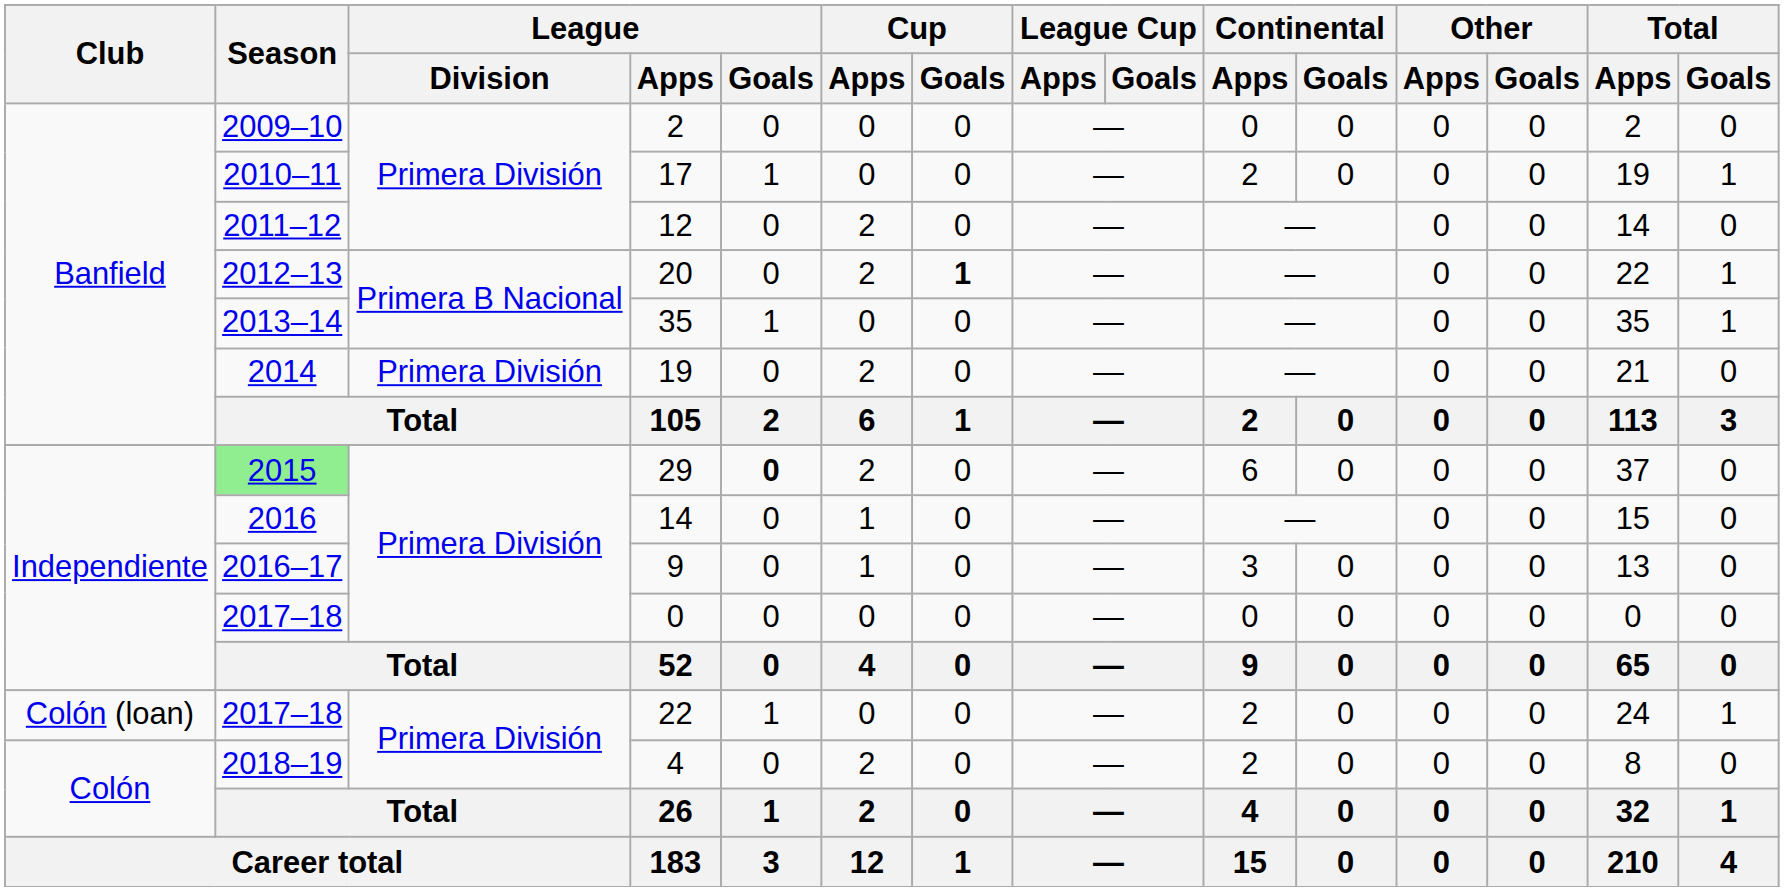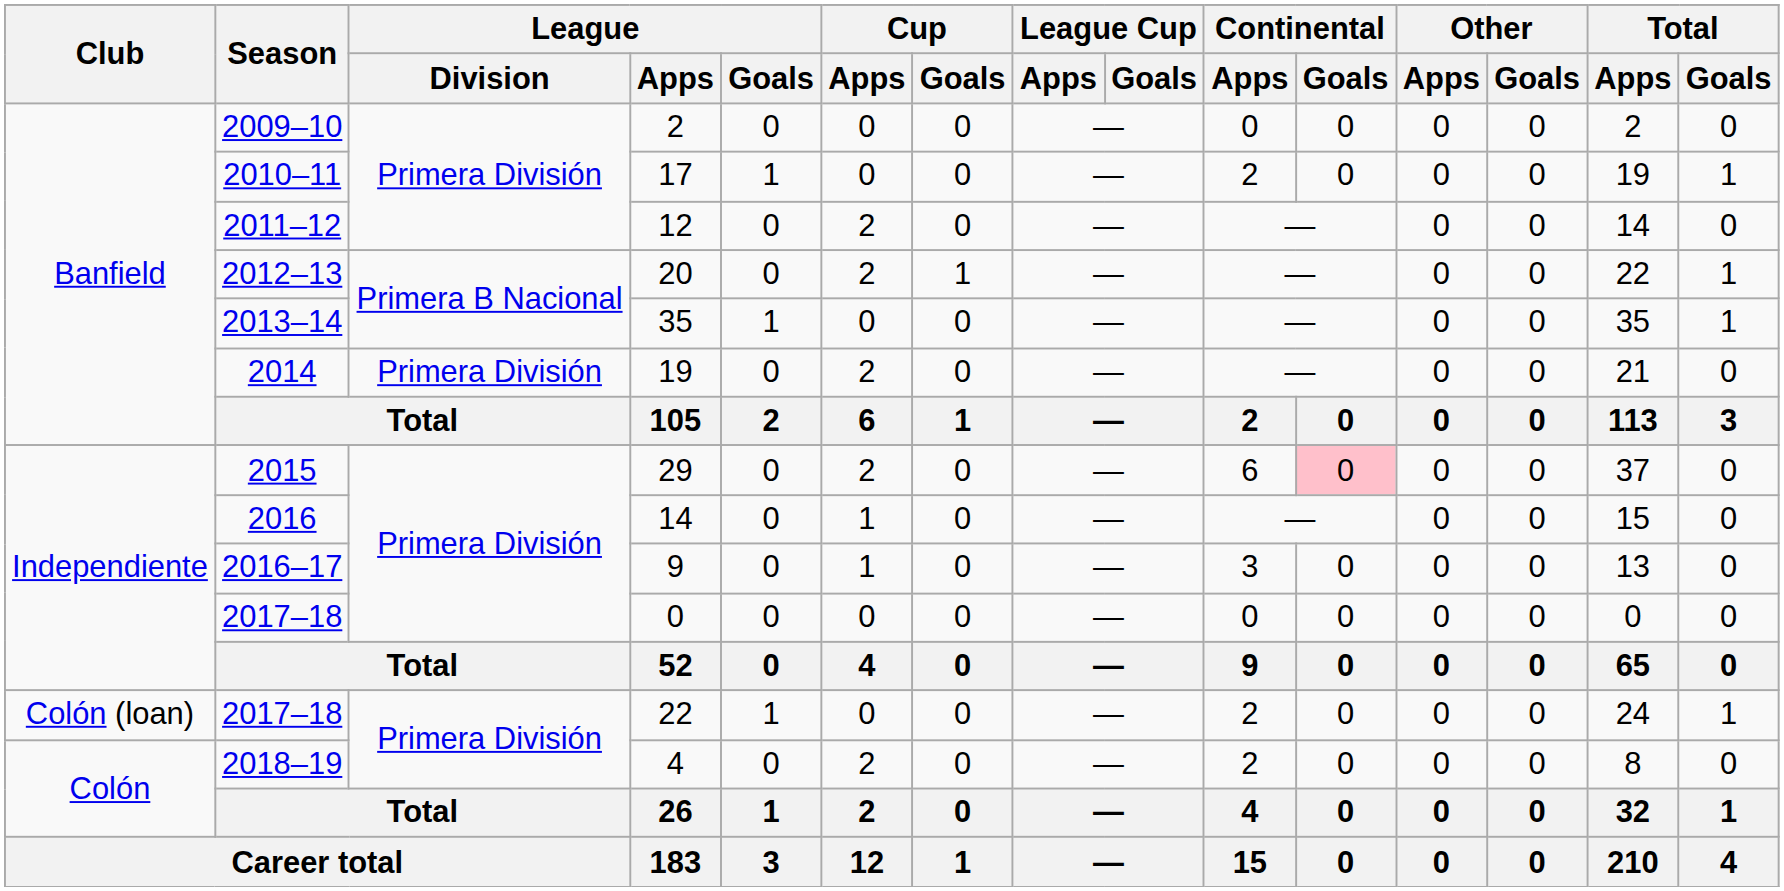(963, 273) bold -> (963, 273) normal
(282, 469) lightgreen background -> (282, 469) no background
(771, 469) bold -> (771, 469) normal
(1346, 469) no background -> (1346, 469) pink background
